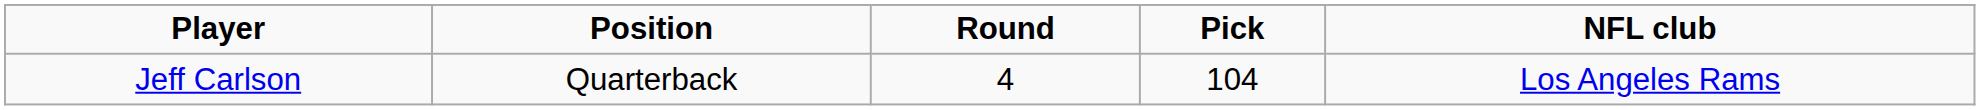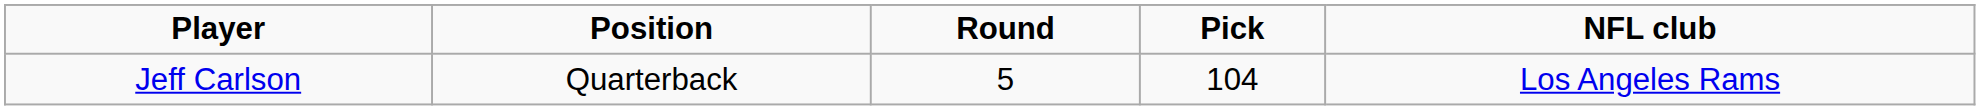(1006, 78) 4 -> (1006, 78) 5
